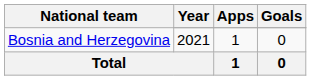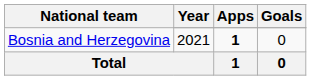(235, 39) normal -> (235, 39) bold
